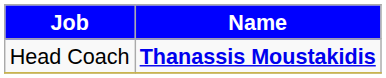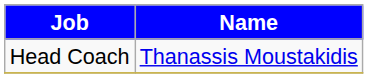(258, 56) bold -> (249, 56) normal
